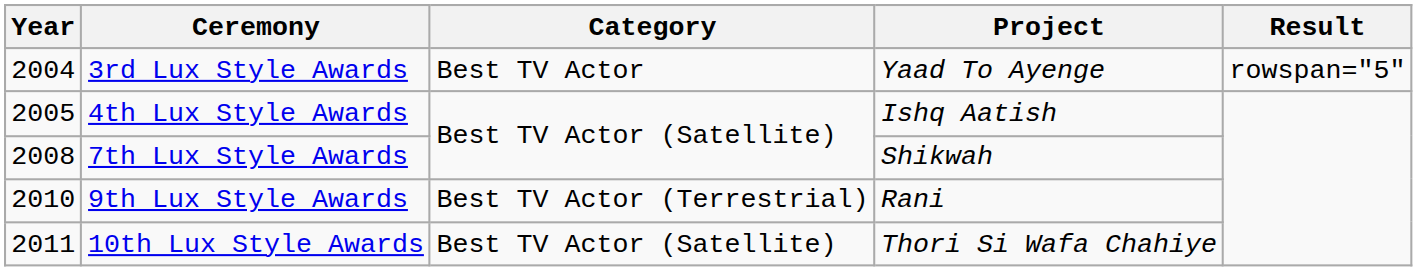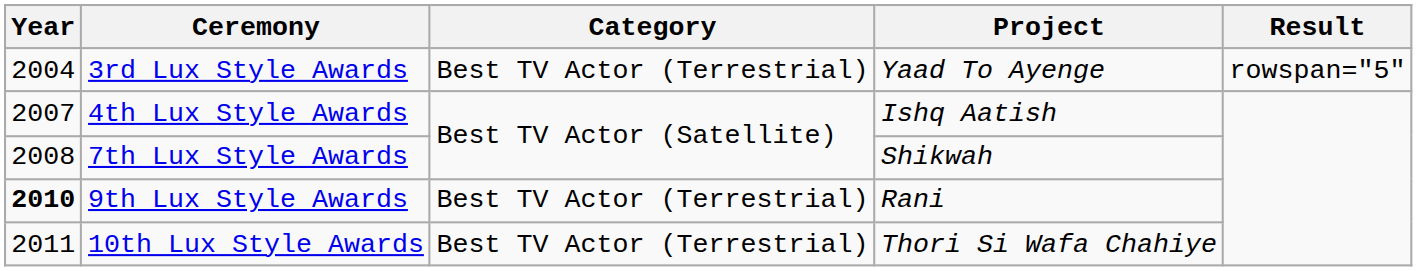(541, 70) Best TV Actor -> (652, 70) Best TV Actor (Terrestrial)
(43, 114) 2005 -> (43, 114) 2007
(43, 200) normal -> (43, 200) bold
(637, 244) Best TV Actor (Satellite) -> (652, 244) Best TV Actor (Terrestrial)
